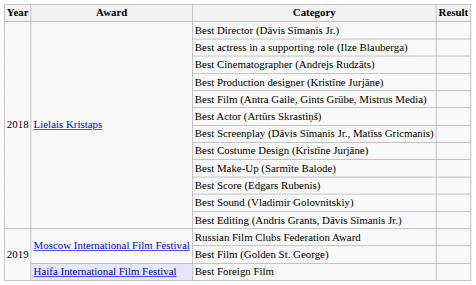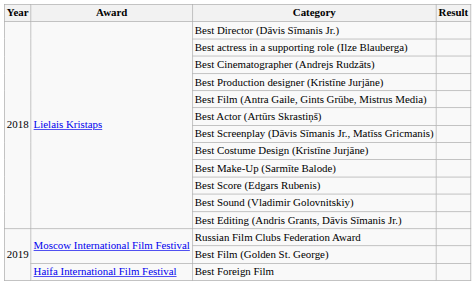(105, 271) lavender background -> (105, 271) no background
